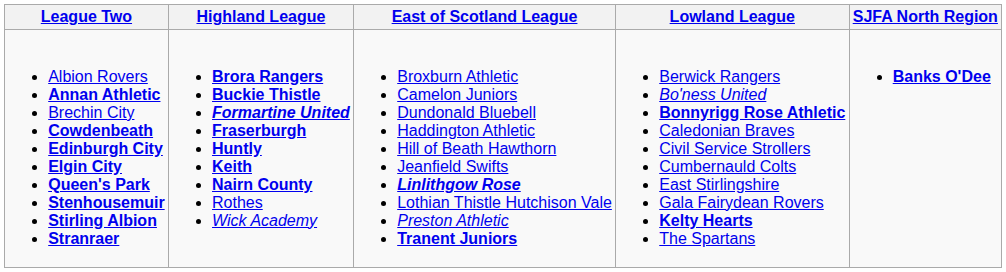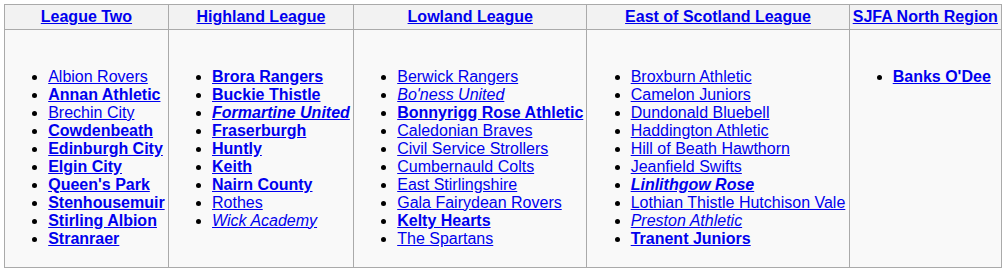columns swapped: (732, 17) <-> (485, 17)
